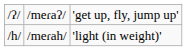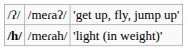(14, 35) normal -> (15, 35) bold
